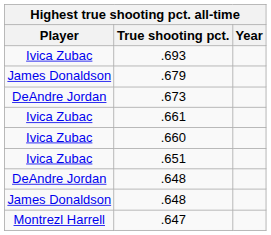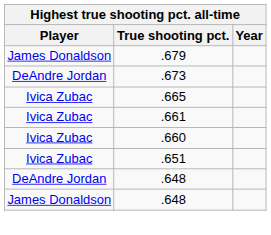- row: (59, 55)
+ row: (59, 96)
- row: (59, 220)
